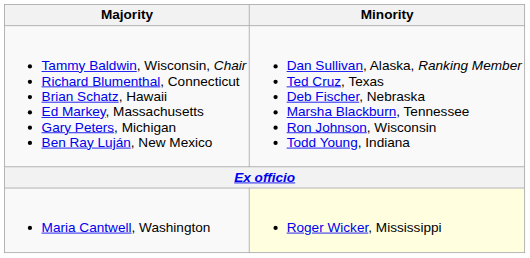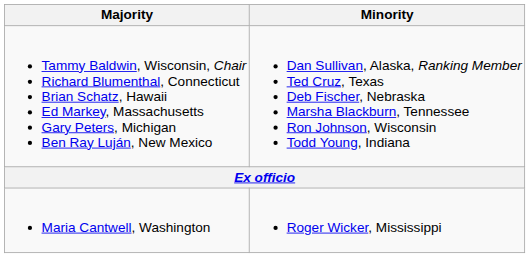(387, 228) lightyellow background -> (387, 228) no background
